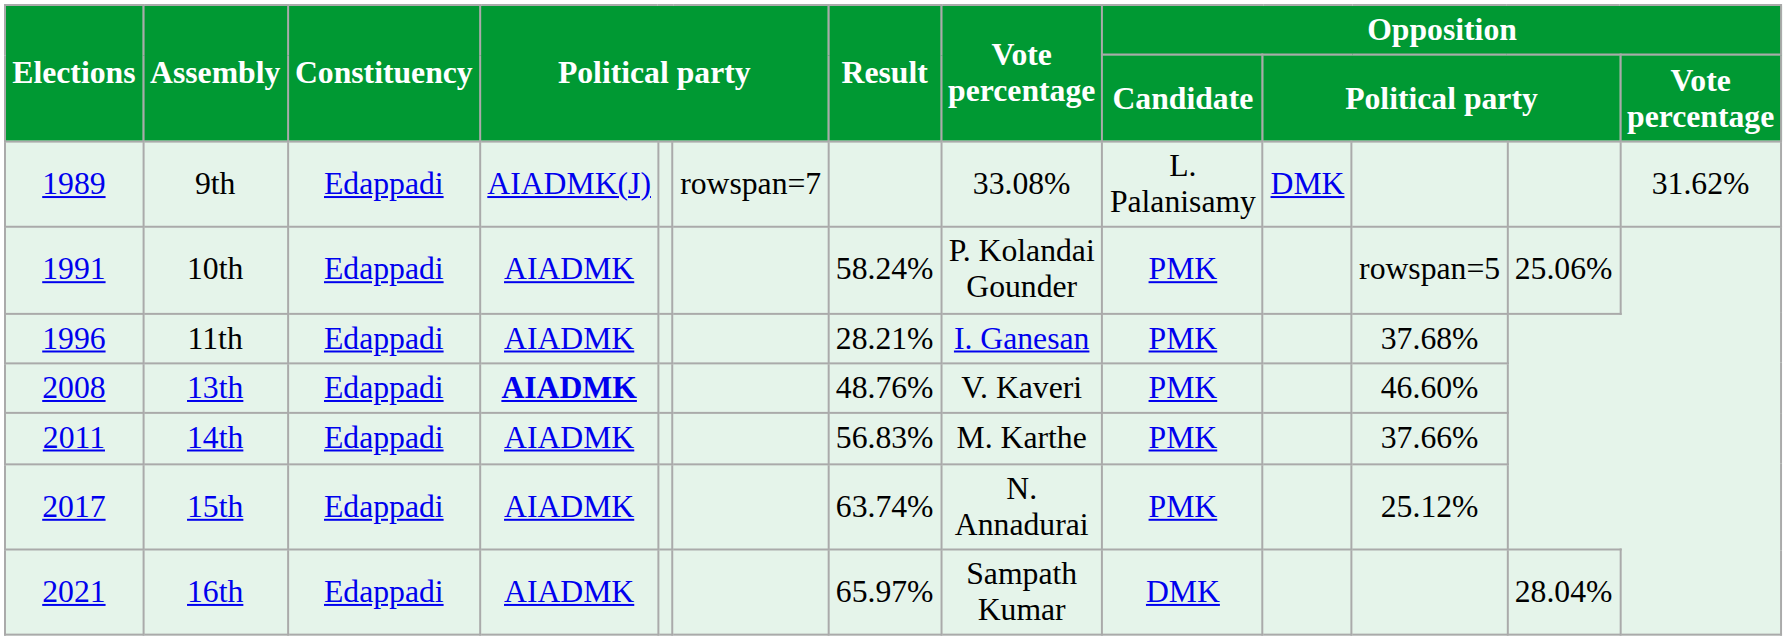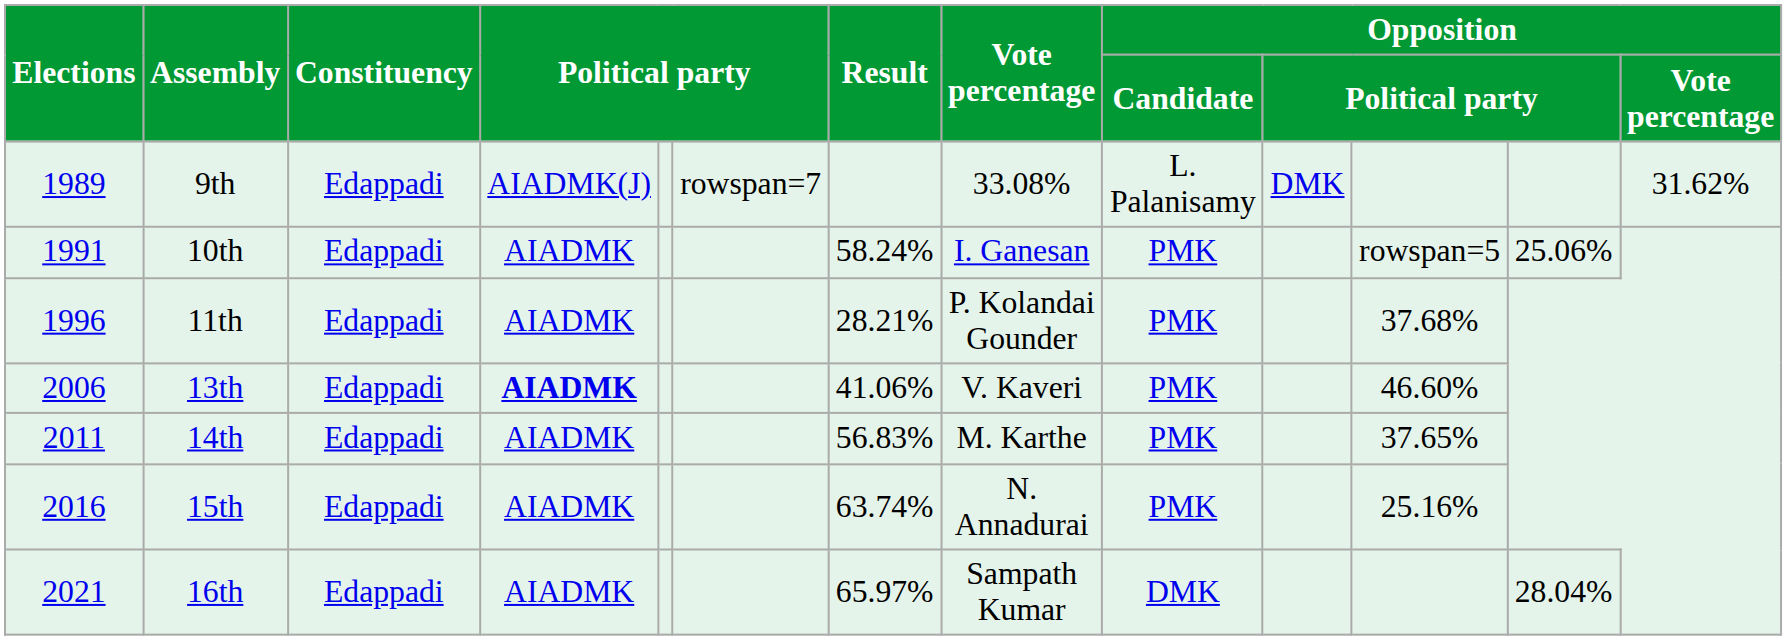(1022, 269) P. Kolandai Gounder -> (1022, 251) I. Ganesan
(1022, 337) I. Ganesan -> (1022, 319) P. Kolandai Gounder
(74, 387) 2008 -> (74, 387) 2006
(885, 387) 48.76% -> (885, 387) 41.06%
(1430, 437) 37.66% -> (1430, 437) 37.65%
(74, 506) 2017 -> (74, 506) 2016
(1430, 506) 25.12% -> (1430, 506) 25.16%
